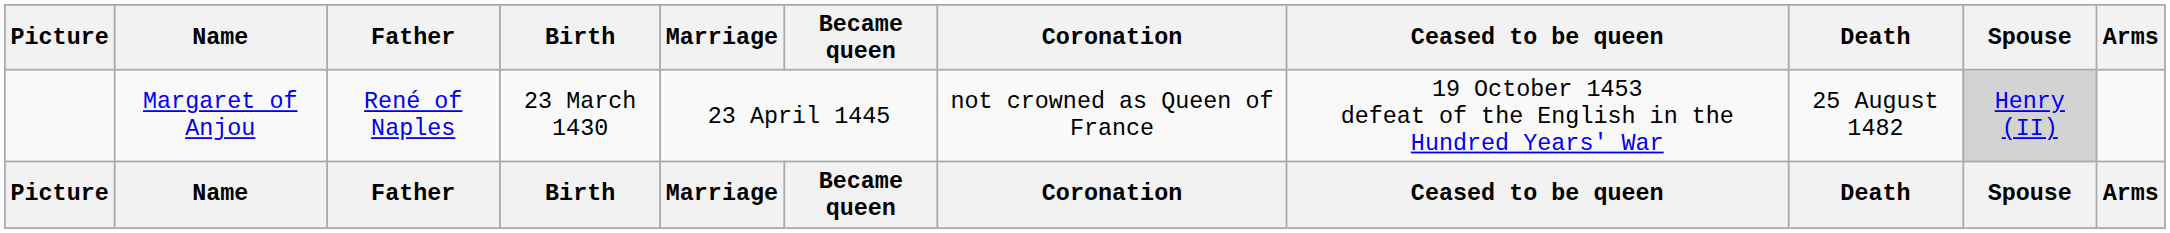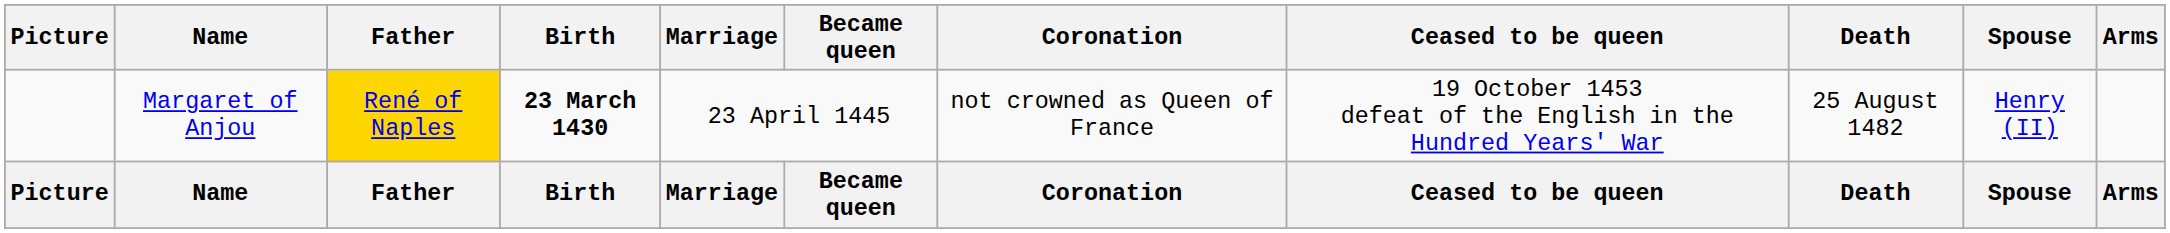(413, 116) no background -> (413, 116) gold background
(580, 116) normal -> (580, 116) bold
(2030, 116) lightgrey background -> (2030, 116) no background
